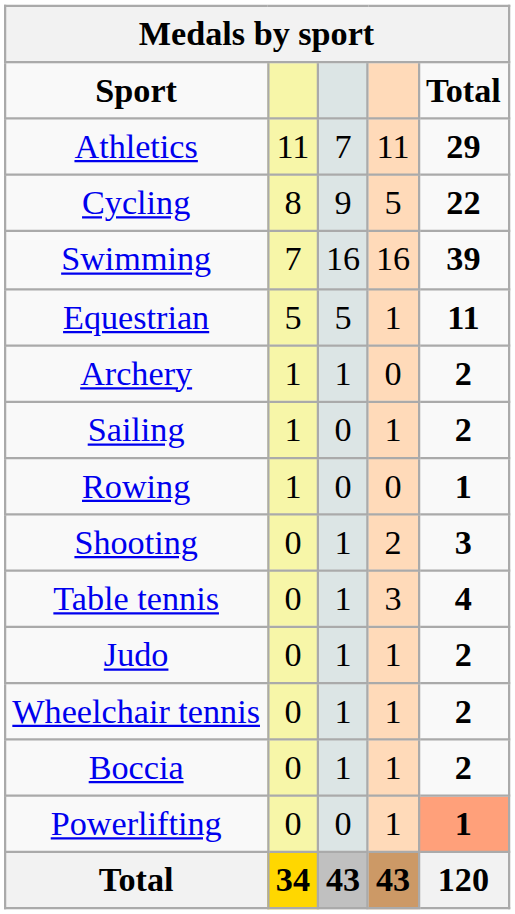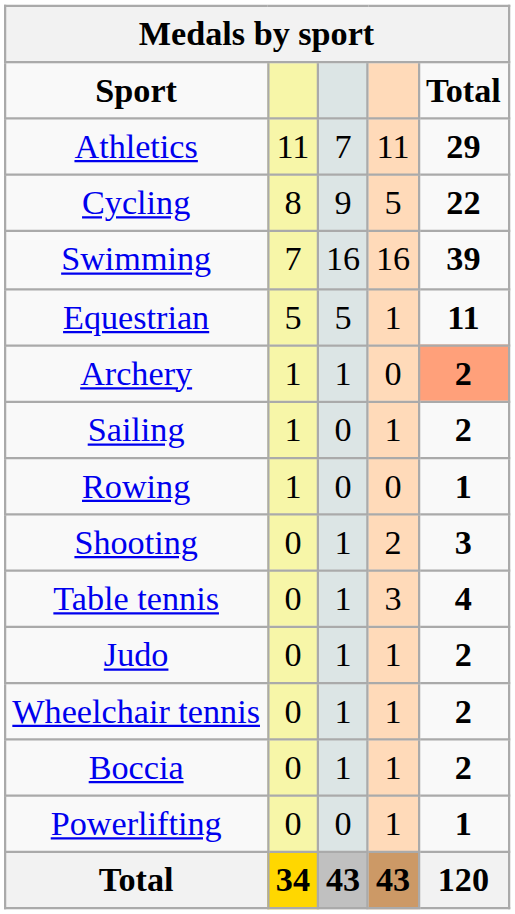(463, 372) no background -> (463, 372) lightsalmon background
(463, 823) lightsalmon background -> (463, 823) no background
